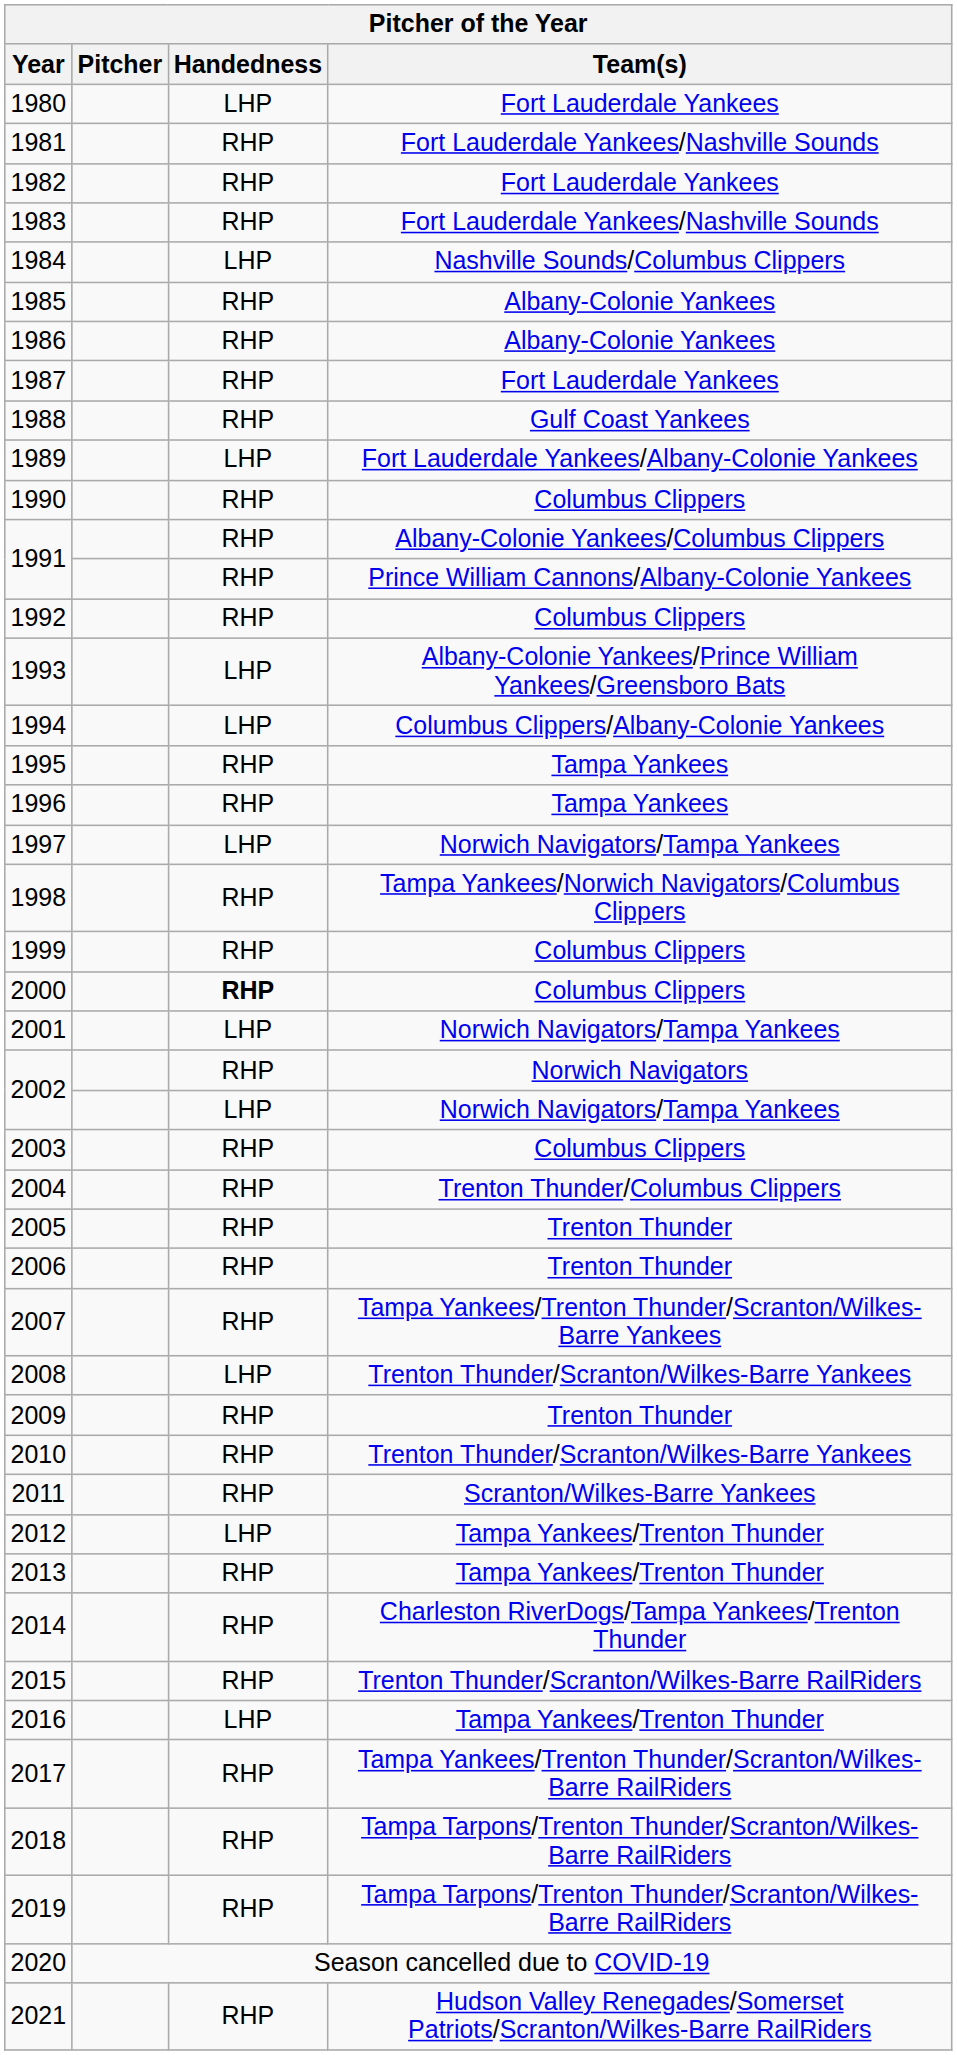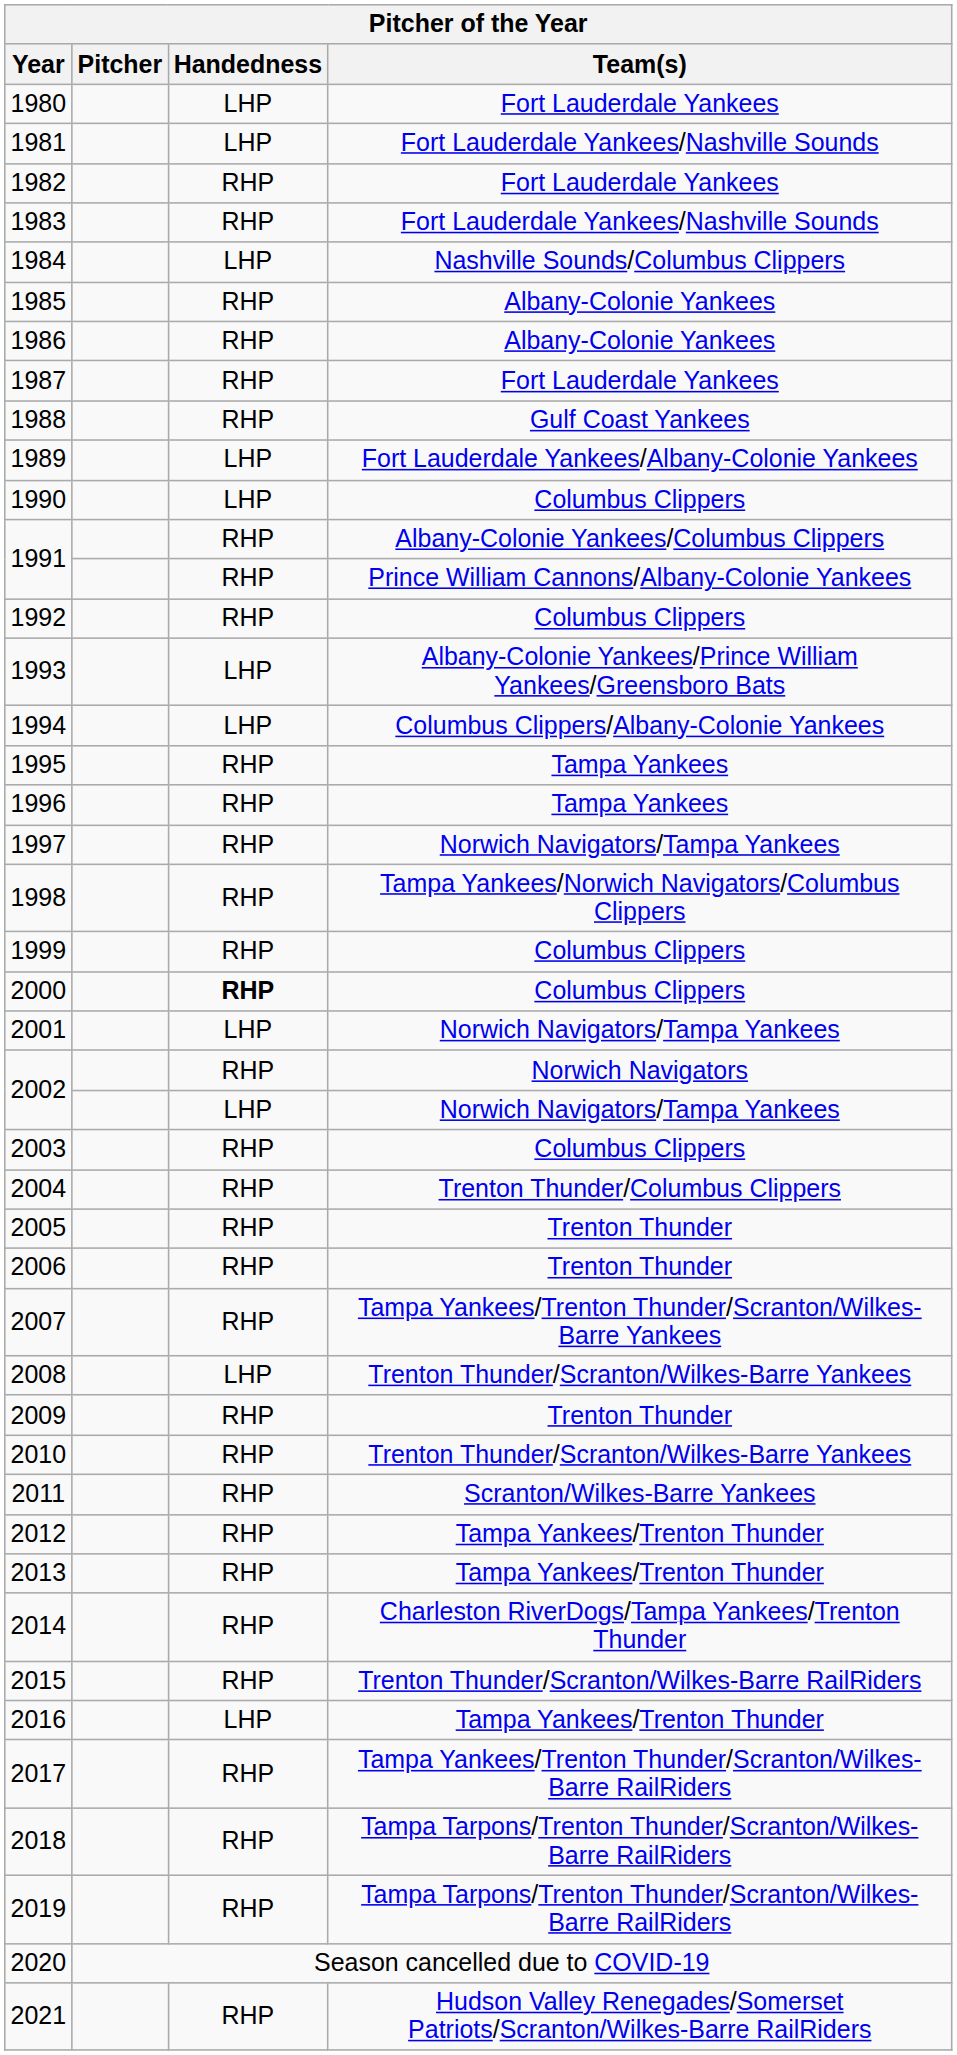(248, 143) RHP -> (248, 143) LHP
(248, 499) RHP -> (248, 499) LHP
(248, 844) LHP -> (248, 844) RHP
(248, 1533) LHP -> (248, 1533) RHP
